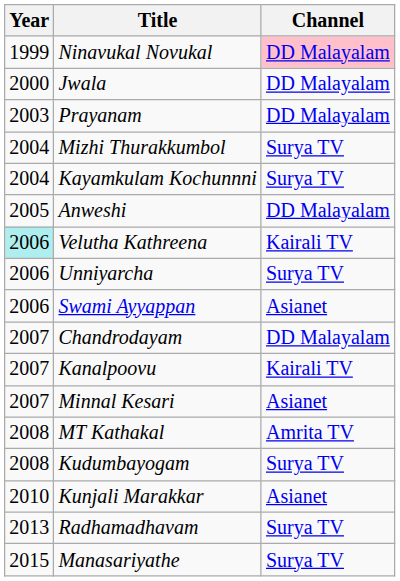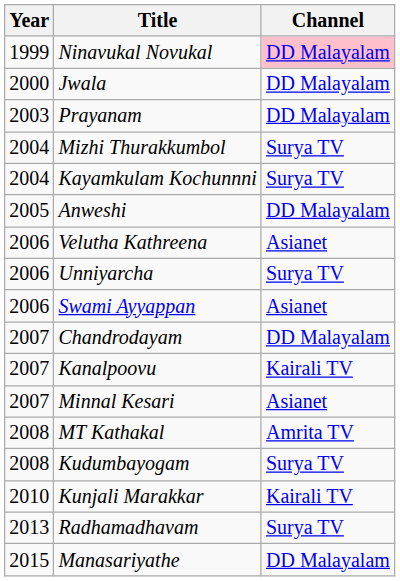(29, 242) paleturquoise background -> (29, 242) no background
(309, 242) Kairali TV -> (297, 242) Asianet
(297, 496) Asianet -> (309, 496) Kairali TV
(305, 559) Surya TV -> (328, 559) DD Malayalam
